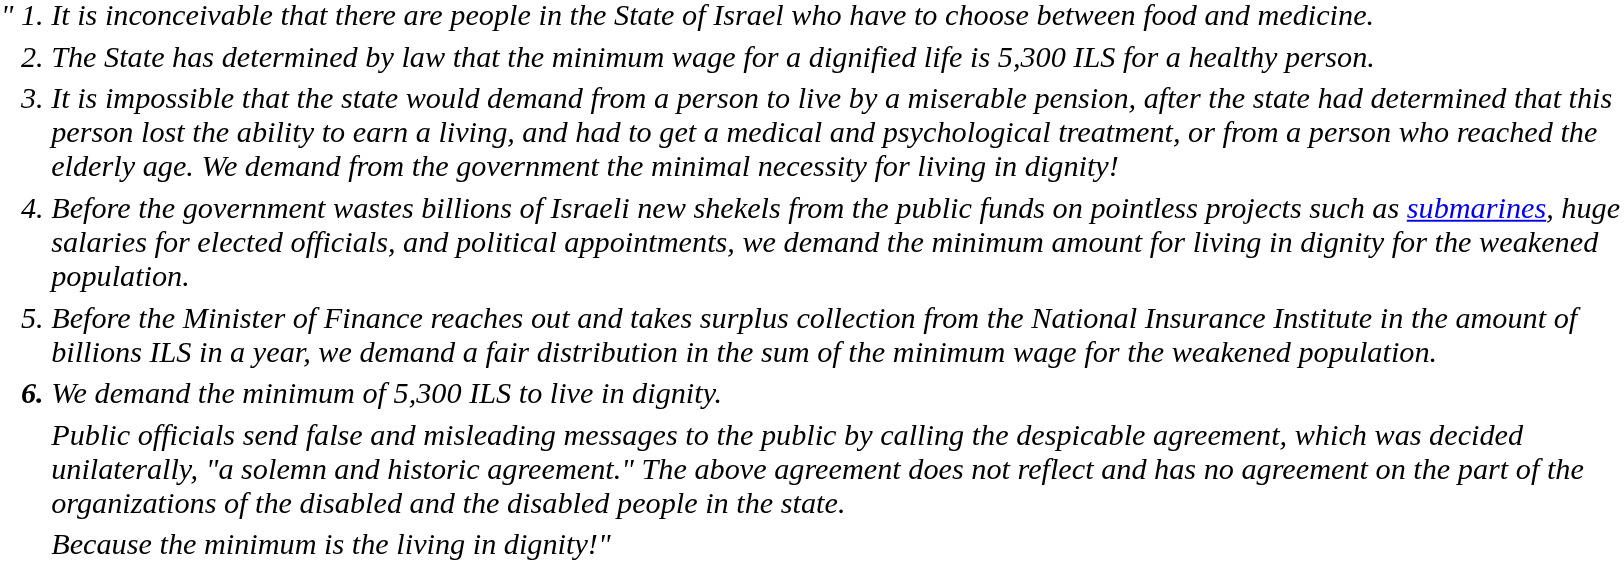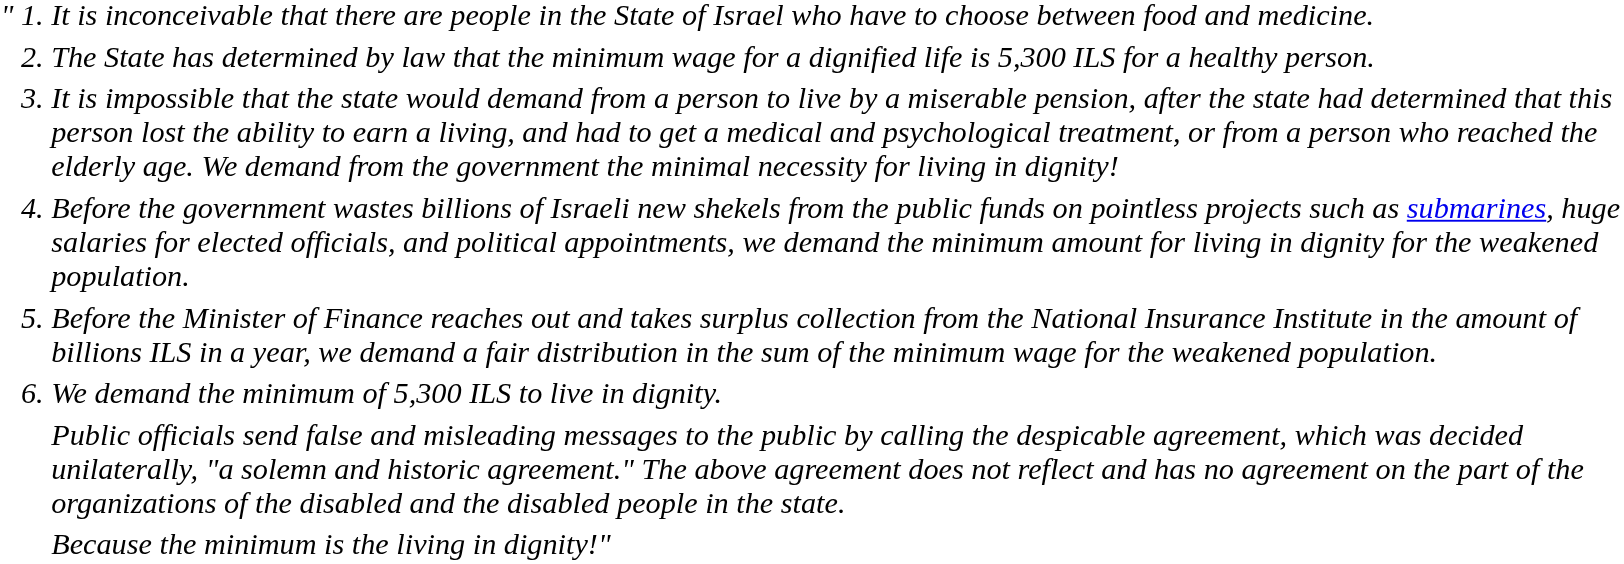(32, 393) bold -> (32, 393) normal
